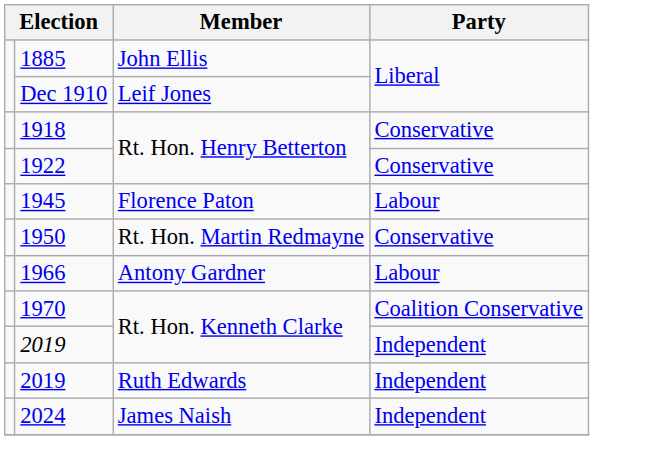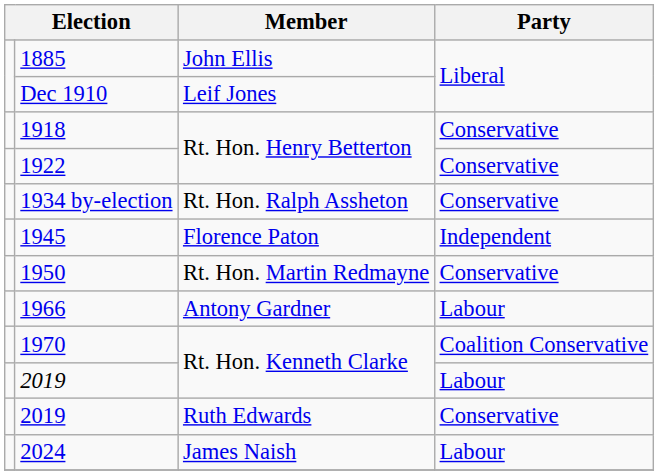+ row: (96, 201)
(407, 201) Labour -> (495, 237) Independent
(430, 344) Independent -> (472, 380) Labour
(430, 380) Independent -> (499, 415) Conservative
(430, 415) Independent -> (472, 451) Labour
